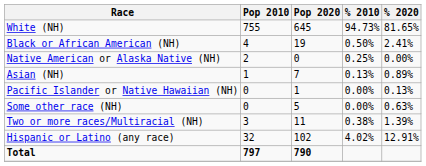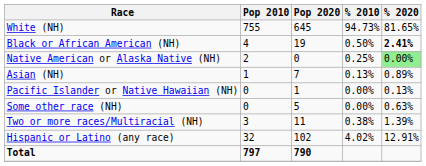(399, 44) normal -> (399, 44) bold
(399, 59) no background -> (399, 59) lightgreen background
